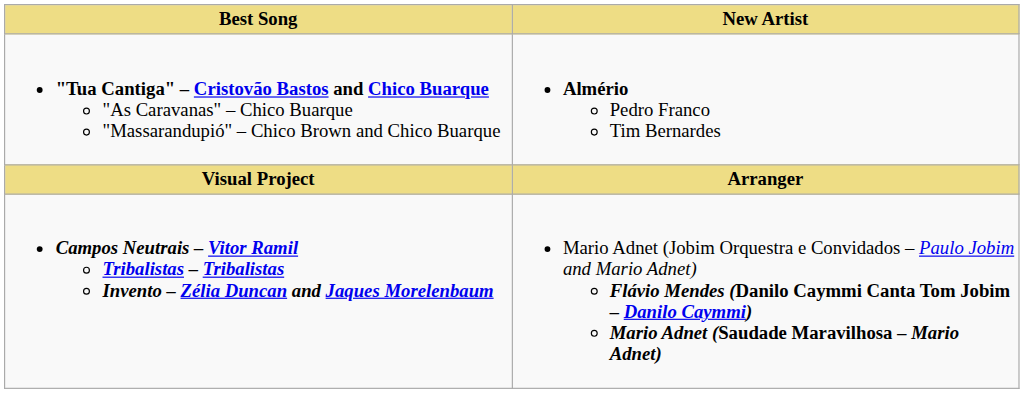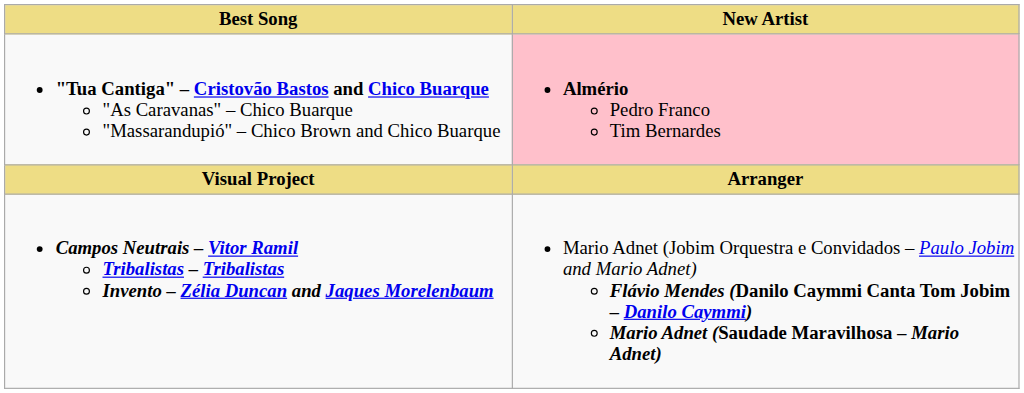(765, 110) no background -> (765, 110) pink background
